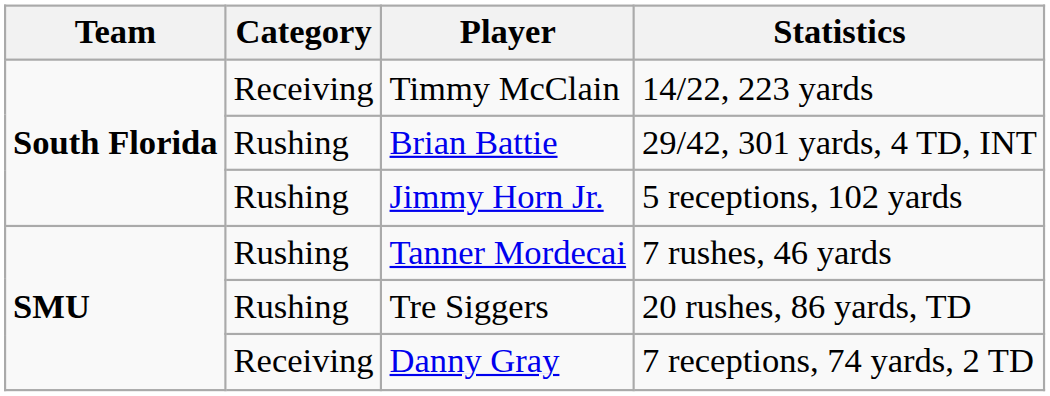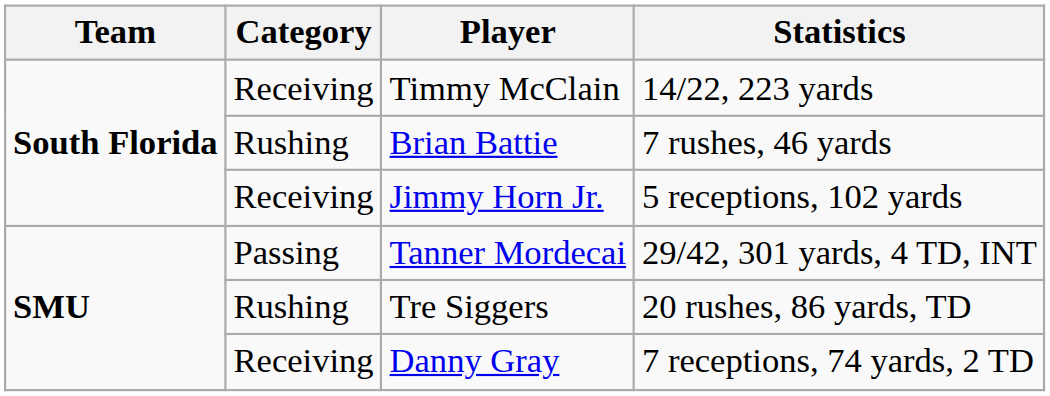(839, 142) 29/42, 301 yards, 4 TD, INT -> (767, 142) 7 rushes, 46 yards
(291, 196) Rushing -> (304, 196) Receiving
(291, 251) Rushing -> (286, 251) Passing
(767, 251) 7 rushes, 46 yards -> (839, 251) 29/42, 301 yards, 4 TD, INT
